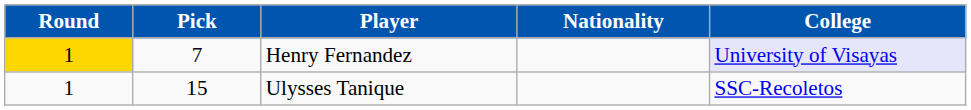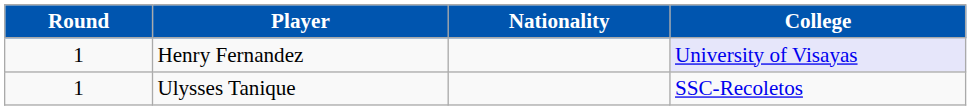- column: (197, 21)
(69, 54) gold background -> (79, 54) no background
